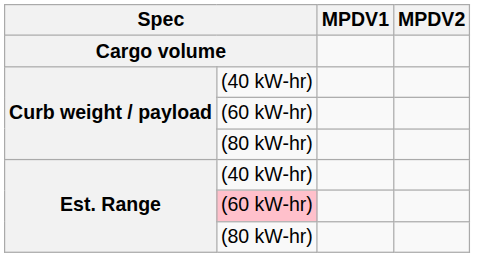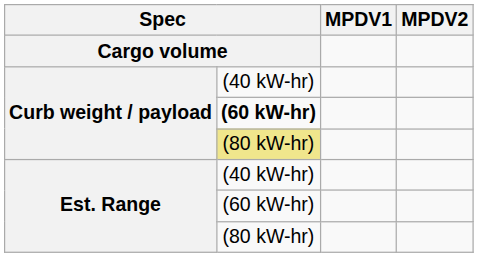(267, 112) normal -> (268, 112) bold
(267, 143) no background -> (268, 143) khaki background
(267, 205) pink background -> (268, 205) no background
